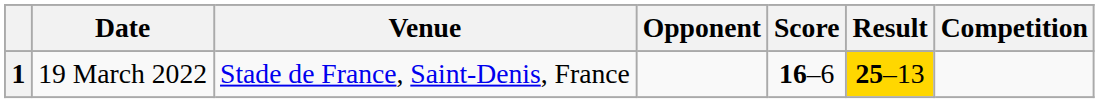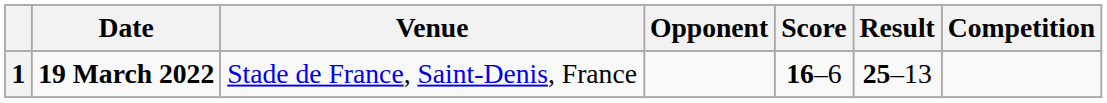(123, 73) normal -> (126, 73) bold
(890, 73) gold background -> (897, 73) no background
